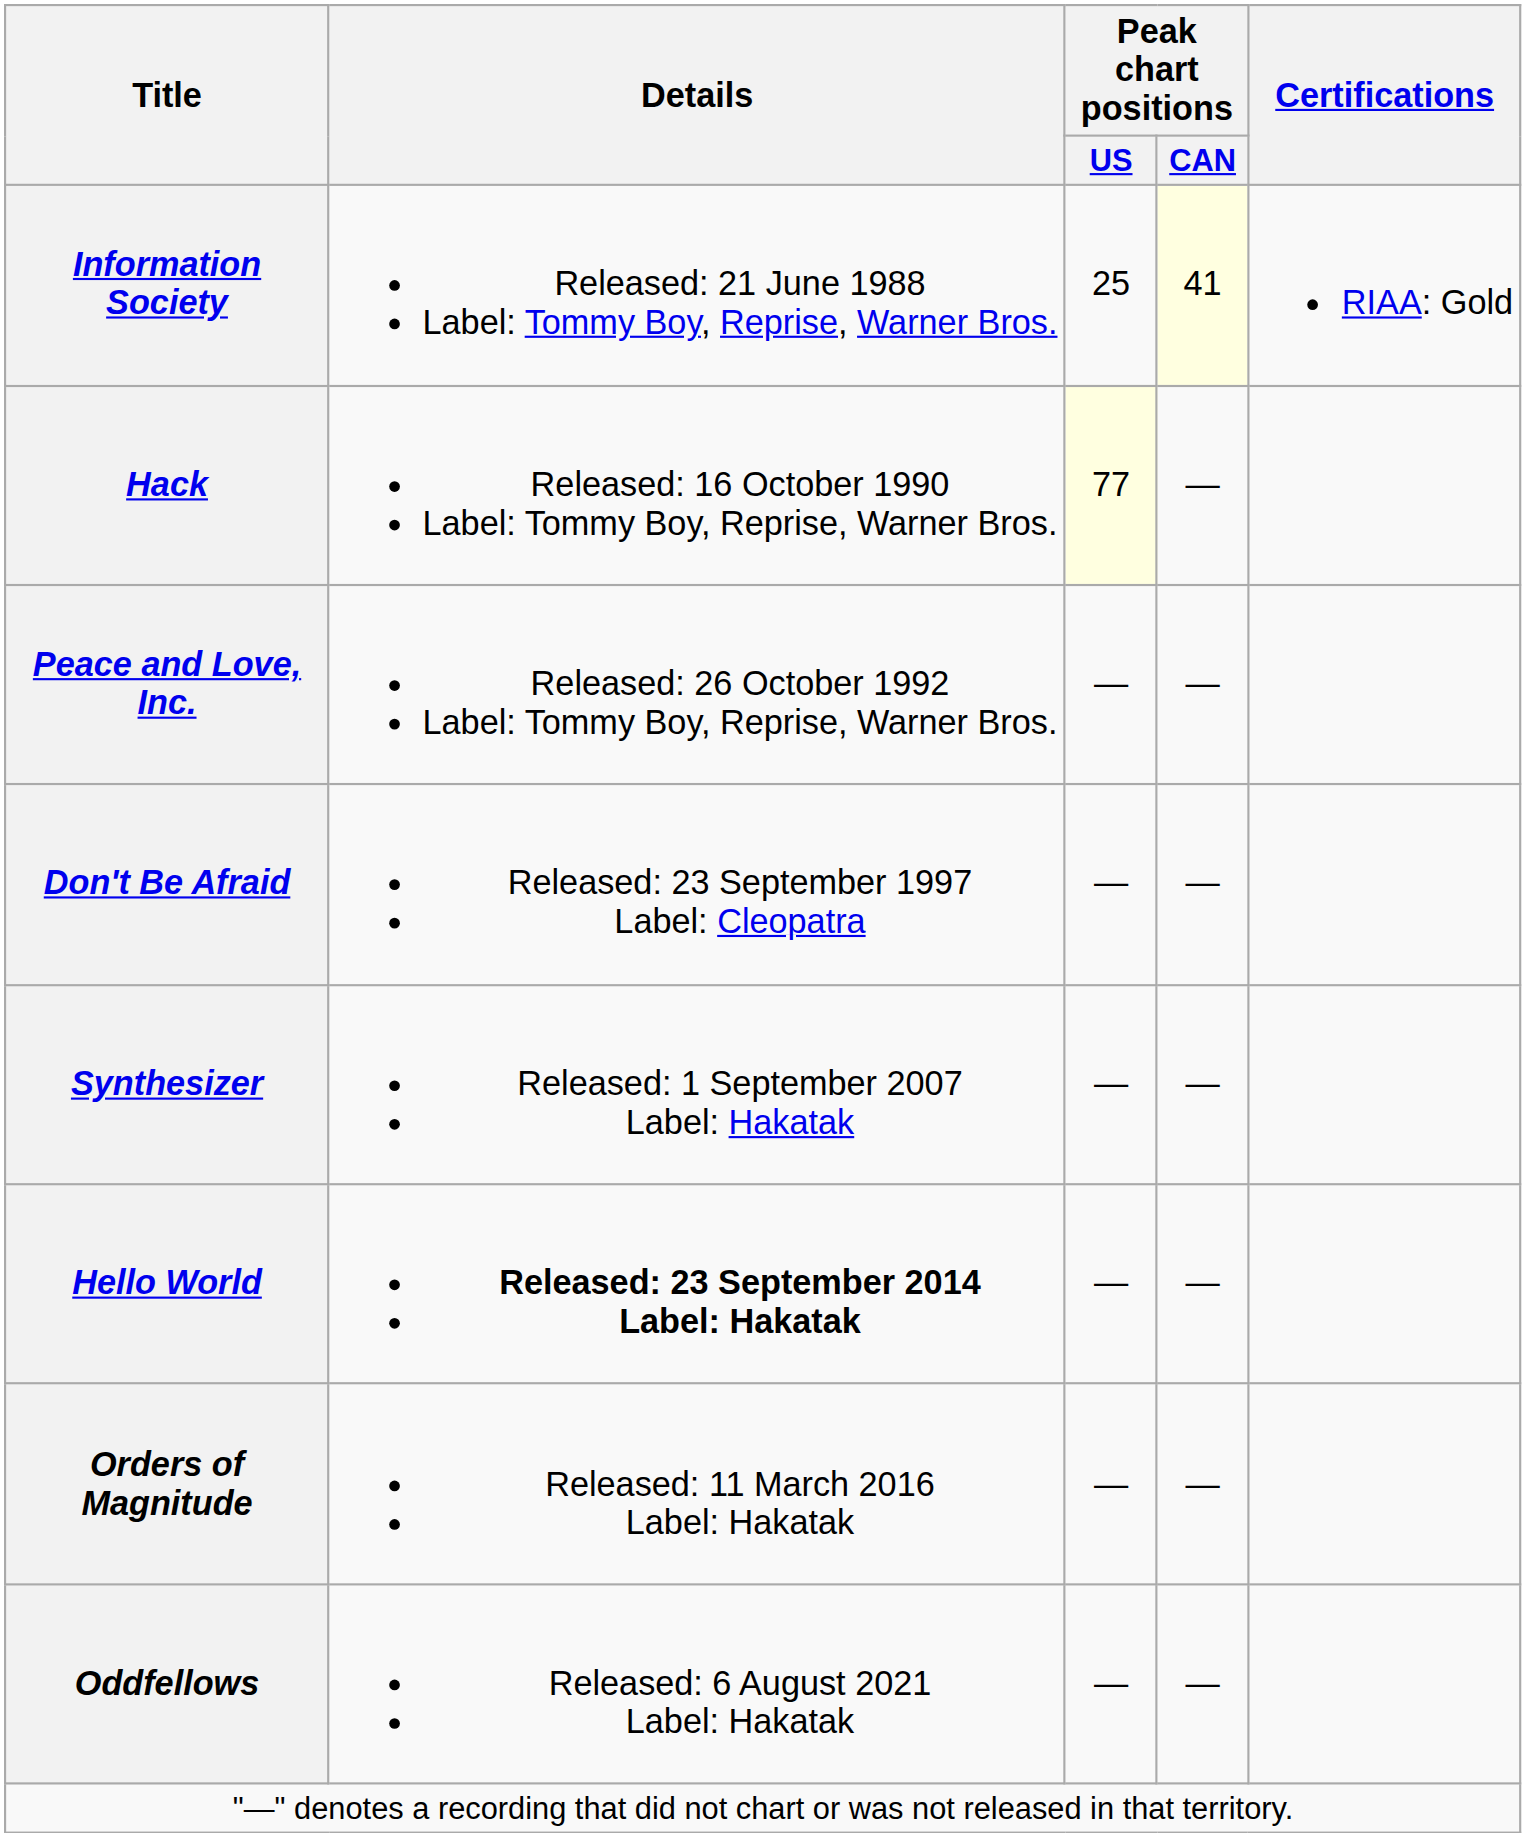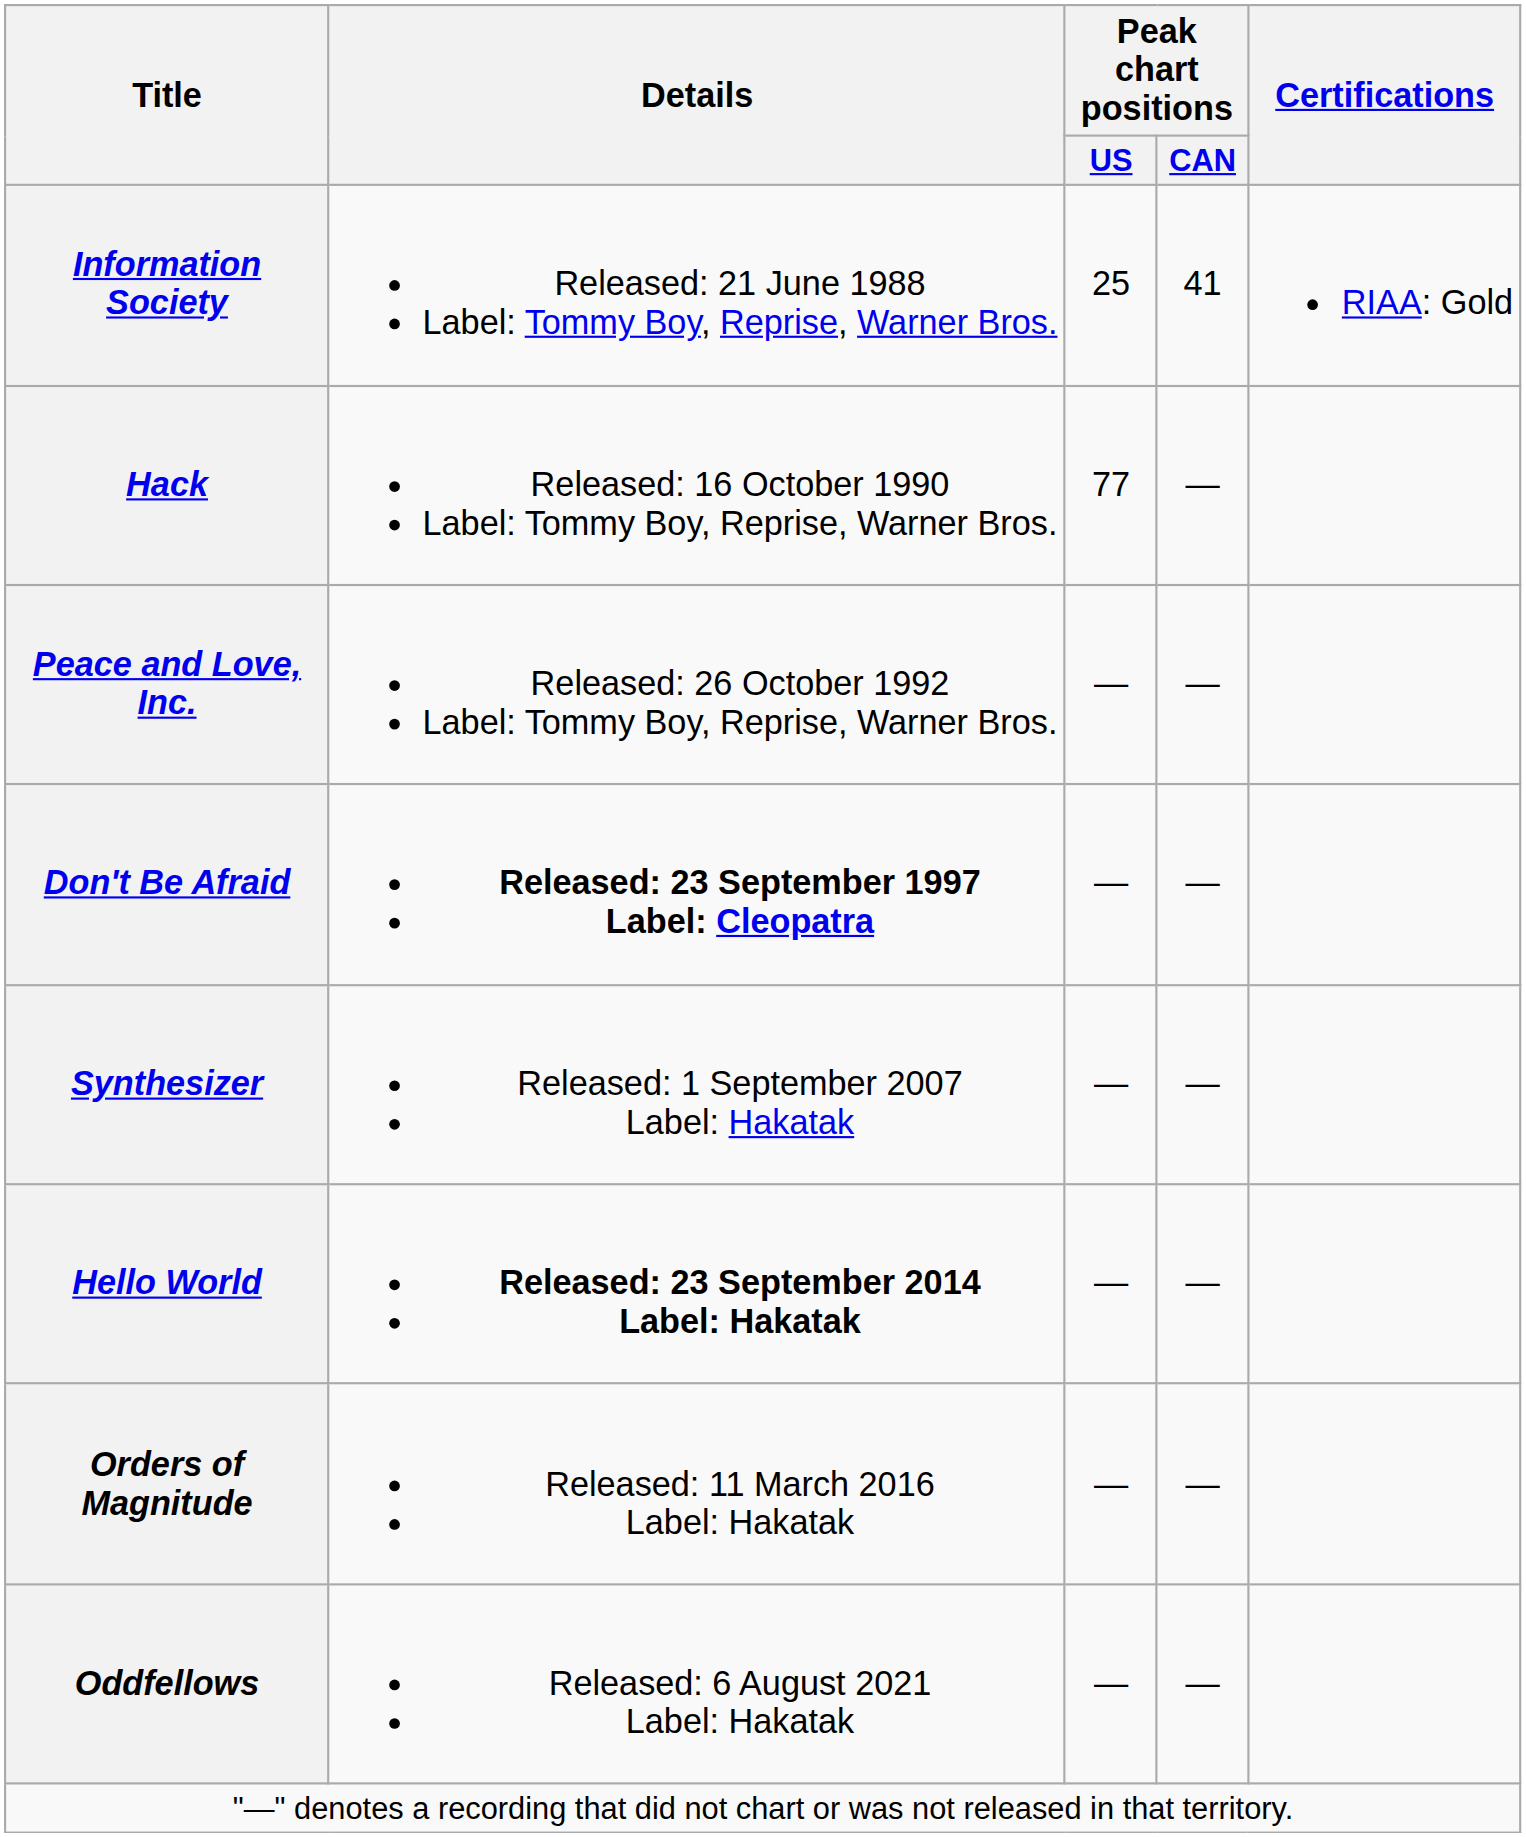(1203, 284) lightyellow background -> (1203, 284) no background
(1111, 484) lightyellow background -> (1111, 484) no background
(697, 904) normal -> (697, 904) bold
